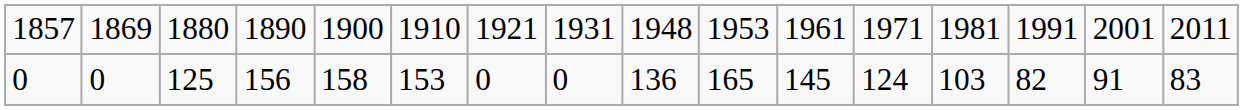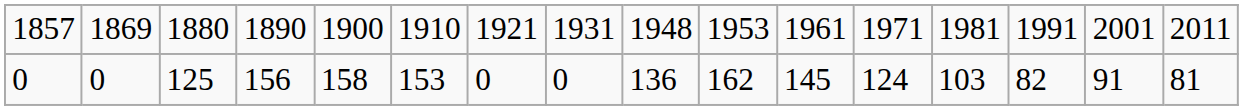(730, 79) 165 -> (730, 79) 162
(1186, 79) 83 -> (1186, 79) 81
